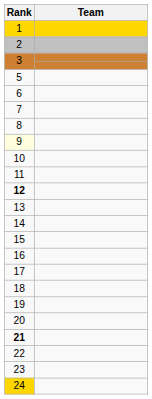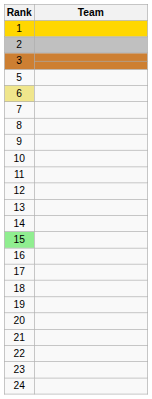(19, 93) no background -> (19, 93) khaki background
(19, 142) lightyellow background -> (19, 142) no background
(19, 191) bold -> (19, 191) normal
(19, 239) no background -> (19, 239) lightgreen background
(19, 337) bold -> (19, 337) normal
(19, 386) gold background -> (19, 386) no background
